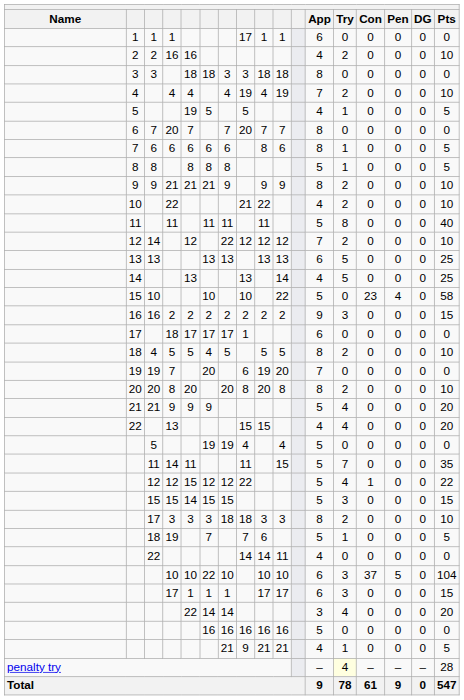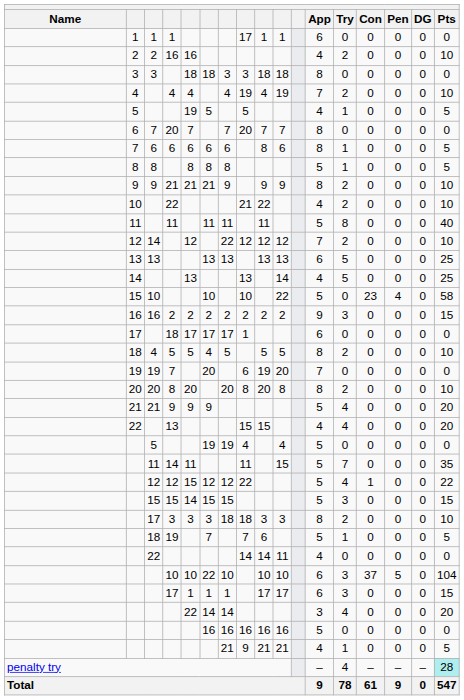(345, 667) lightyellow background -> (345, 667) no background
(447, 667) no background -> (447, 667) paleturquoise background
